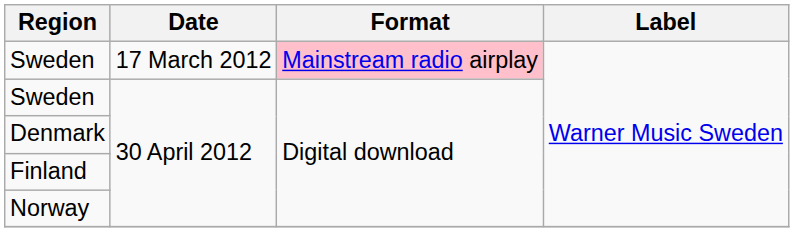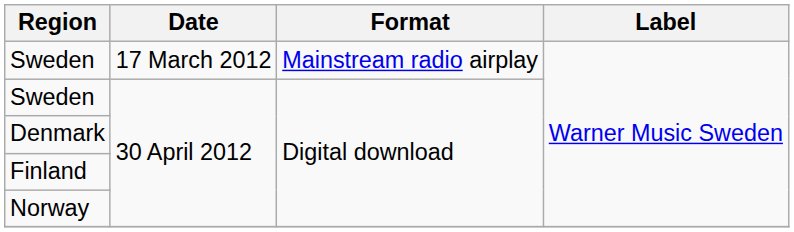(410, 60) pink background -> (410, 60) no background
